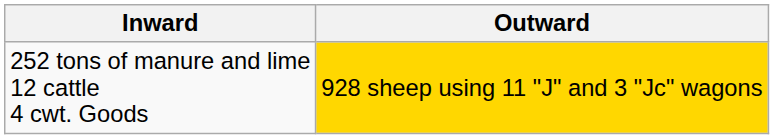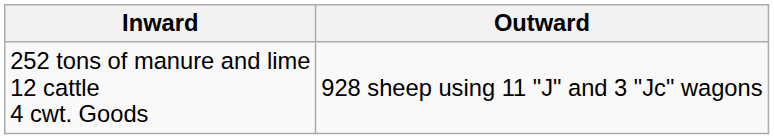(542, 87) gold background -> (542, 87) no background
